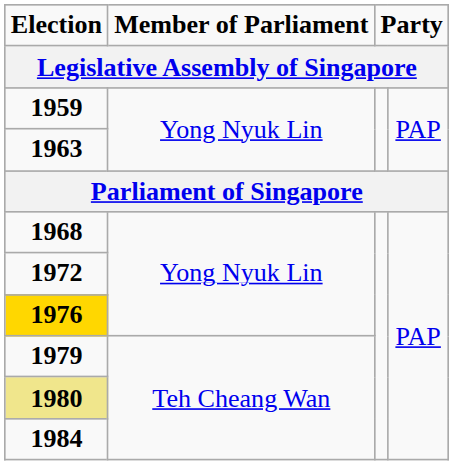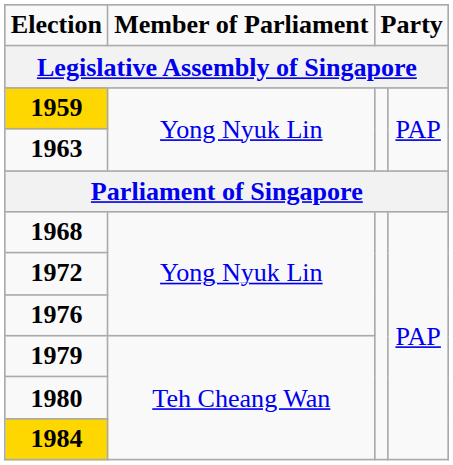(56, 107) no background -> (56, 107) gold background
(56, 314) gold background -> (56, 314) no background
(56, 397) khaki background -> (56, 397) no background
(56, 438) no background -> (56, 438) gold background
